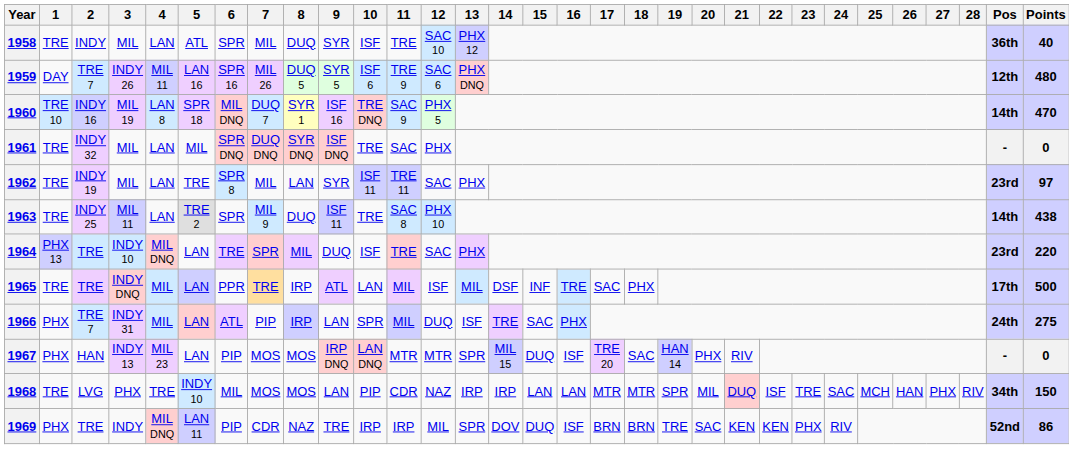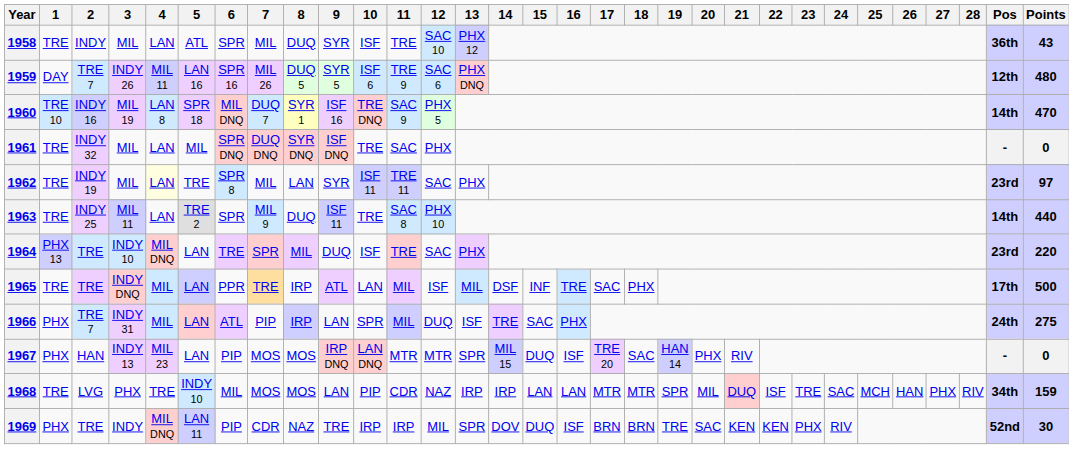(1046, 43) 40 -> (1046, 43) 43
(162, 182) no background -> (162, 182) lightyellow background
(1046, 217) 438 -> (1046, 217) 440
(1046, 392) 150 -> (1046, 392) 159
(1046, 426) 86 -> (1046, 426) 30
